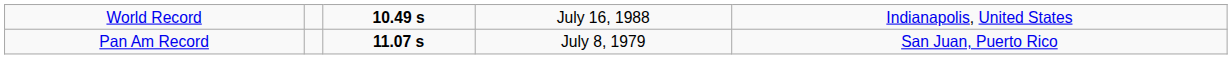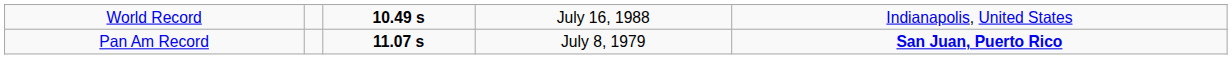(979, 42) normal -> (979, 42) bold
